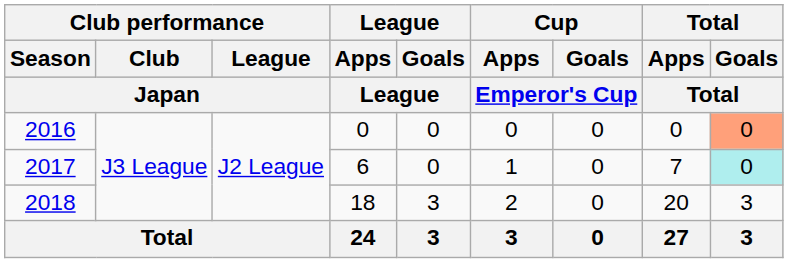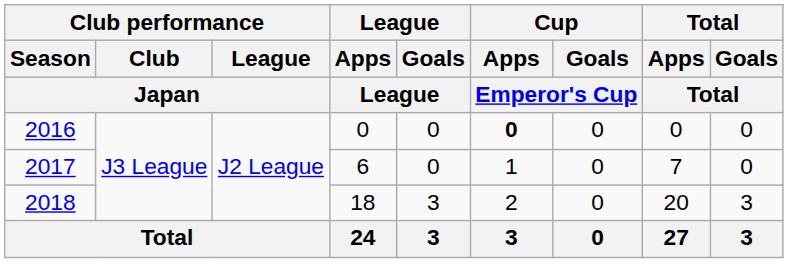(511, 130) normal -> (511, 130) bold
(747, 130) lightsalmon background -> (747, 130) no background
(747, 166) paleturquoise background -> (747, 166) no background
